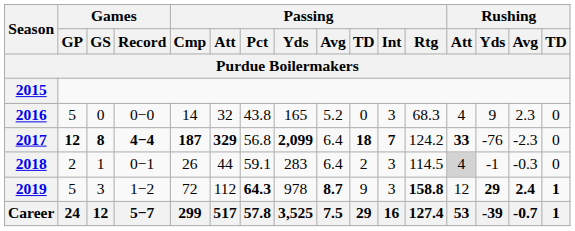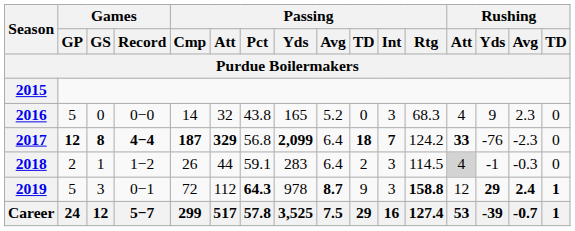(142, 164) 0−1 -> (142, 164) 1−2
(142, 189) 1−2 -> (142, 189) 0−1
